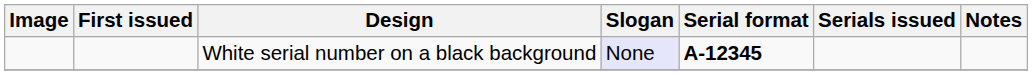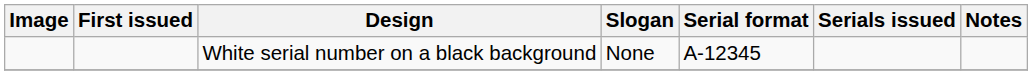(630, 53) lavender background -> (630, 53) no background
(723, 53) bold -> (722, 53) normal
